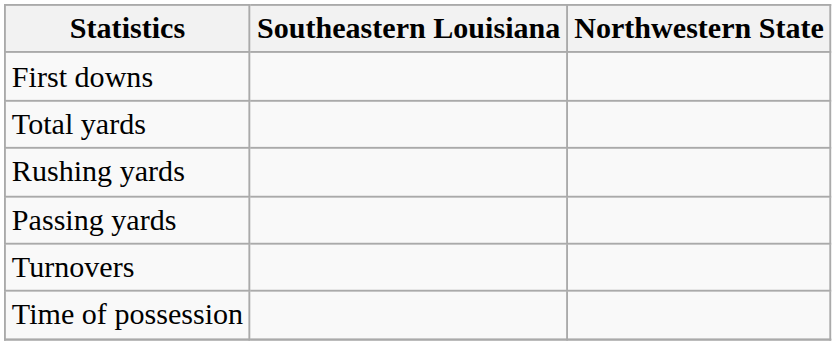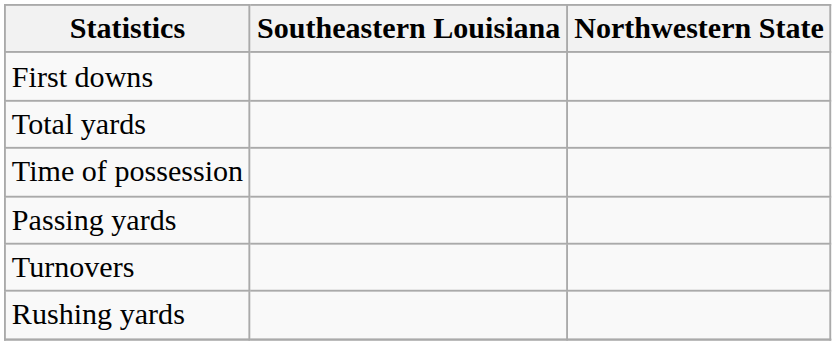rows swapped: (98, 171) <-> (127, 314)
